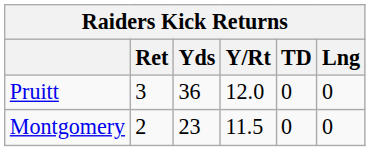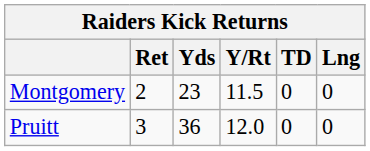rows swapped: (34, 92) <-> (67, 127)
